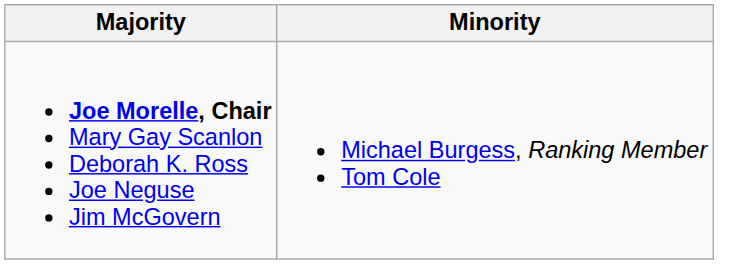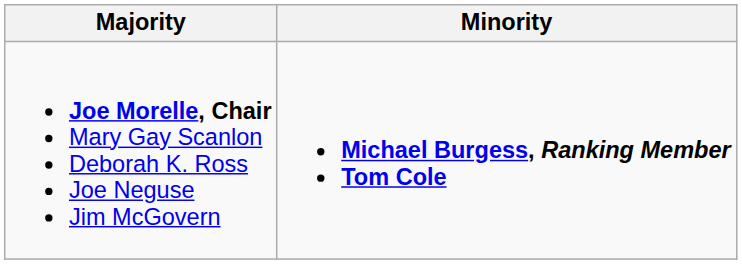(495, 164) normal -> (507, 164) bold
